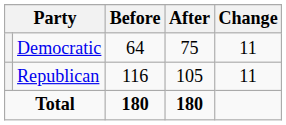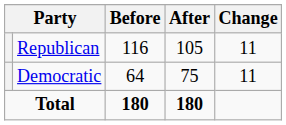rows swapped: (58, 76) <-> (59, 47)
